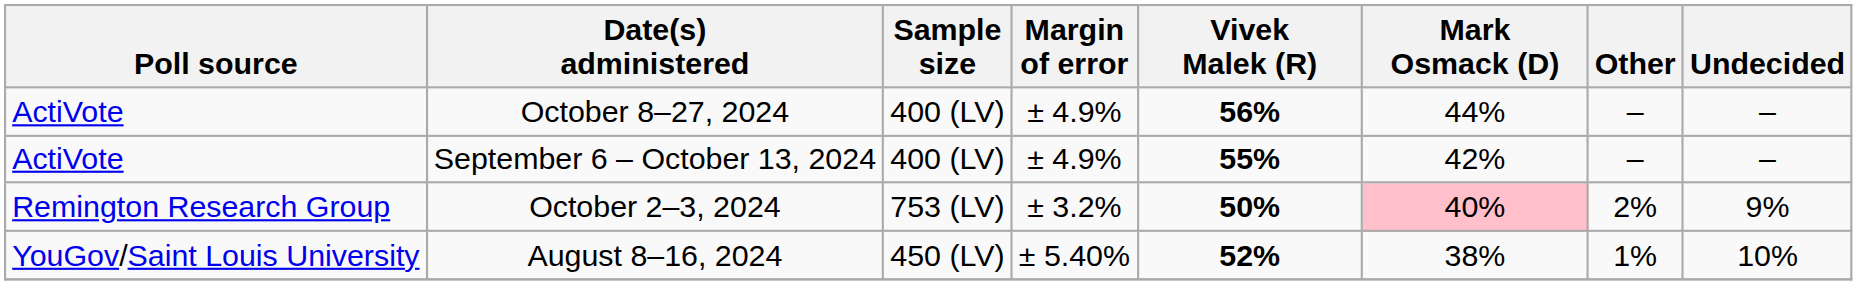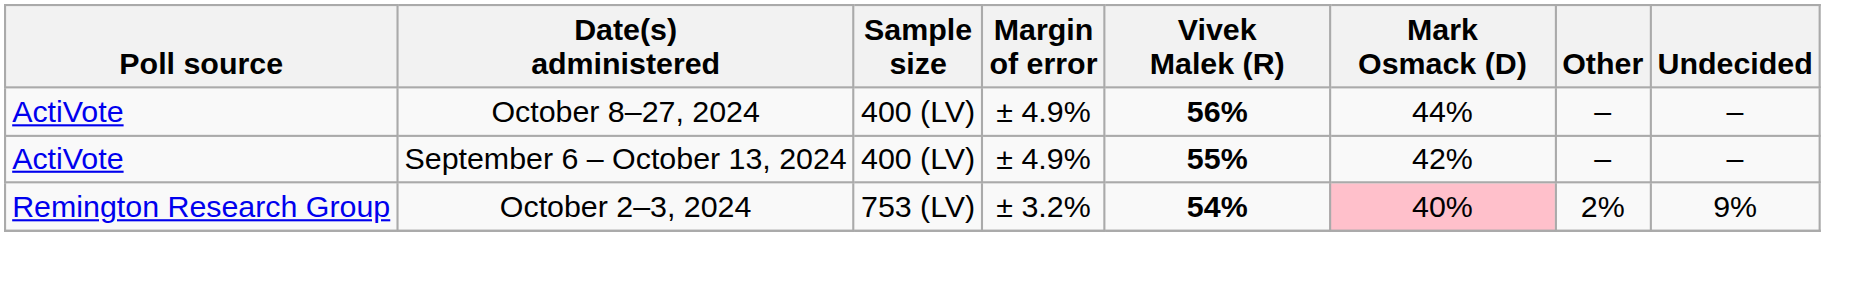(1250, 207) 50% -> (1217, 207) 54%
- row: (655, 255)
